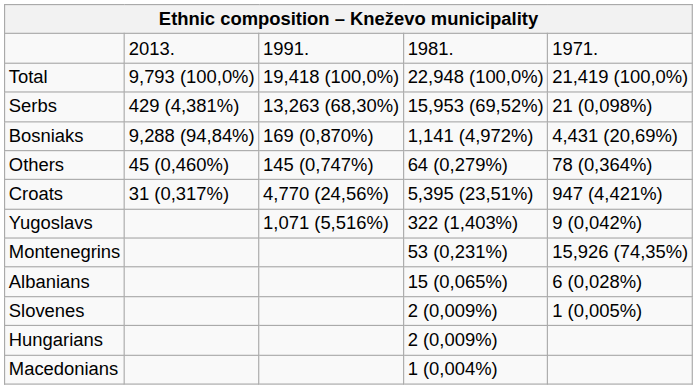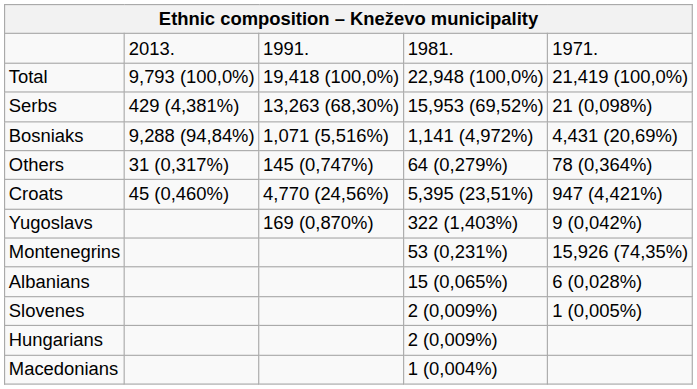(318, 135) 169 (0,870%) -> (326, 135) 1,071 (5,516%)
(179, 164) 45 (0,460%) -> (179, 164) 31 (0,317%)
(179, 194) 31 (0,317%) -> (179, 194) 45 (0,460%)
(326, 223) 1,071 (5,516%) -> (318, 223) 169 (0,870%)
